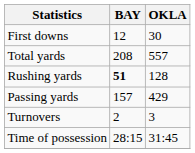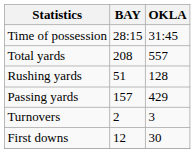rows swapped: (38, 35) <-> (57, 138)
(119, 76) bold -> (119, 76) normal
